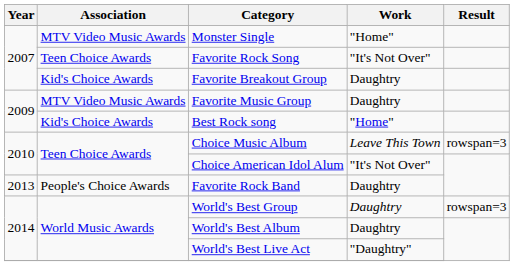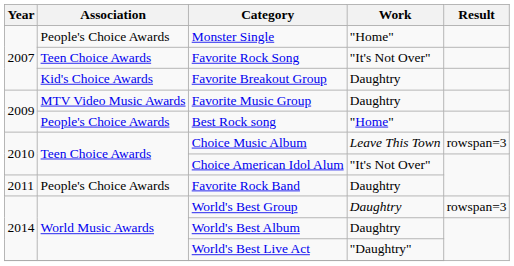(113, 36) MTV Video Music Awards -> (105, 36) People's Choice Awards
(97, 121) Kid's Choice Awards -> (105, 121) People's Choice Awards
(21, 185) 2013 -> (21, 185) 2011
